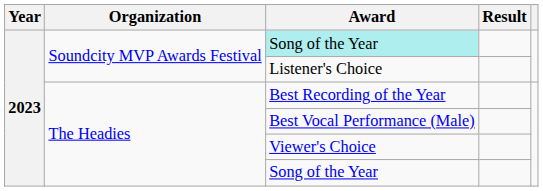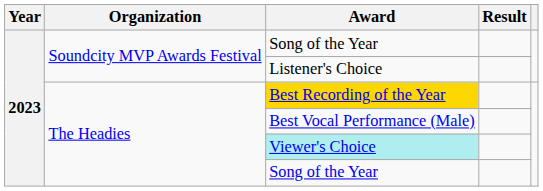(324, 43) paleturquoise background -> (324, 43) no background
(357, 95) no background -> (357, 95) gold background
(323, 146) no background -> (323, 146) paleturquoise background
